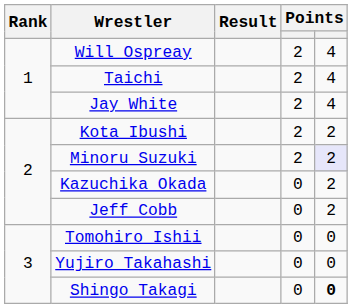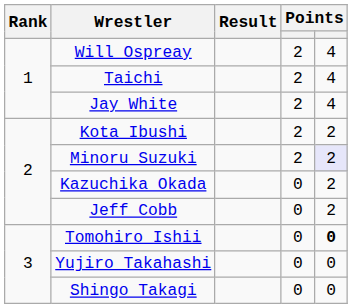(331, 237) normal -> (331, 237) bold
(331, 290) bold -> (331, 290) normal
